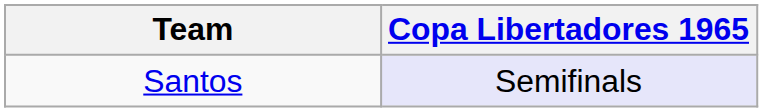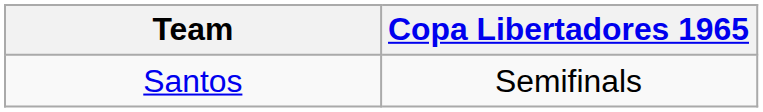(569, 80) lavender background -> (569, 80) no background
